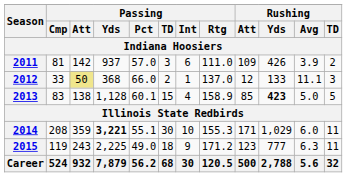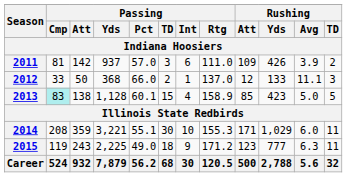(82, 80) khaki background -> (82, 80) no background
(58, 96) no background -> (58, 96) paleturquoise background
(277, 96) bold -> (277, 96) normal
(111, 130) bold -> (111, 130) normal
